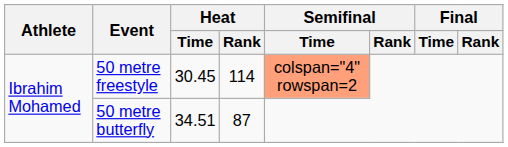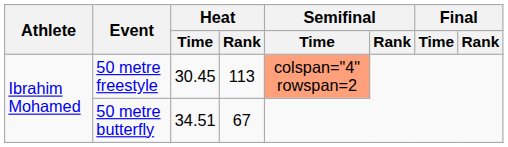(242, 77) 114 -> (242, 77) 113
(242, 121) 87 -> (242, 121) 67
